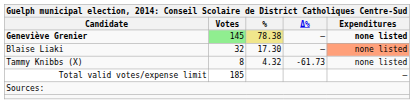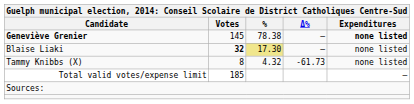(237, 37) lightgreen background -> (237, 37) no background
(269, 37) khaki background -> (269, 37) no background
(239, 50) normal -> (239, 50) bold
(269, 50) no background -> (269, 50) khaki background
(381, 50) lightsalmon background -> (381, 50) no background
